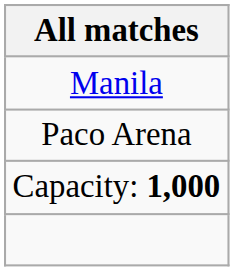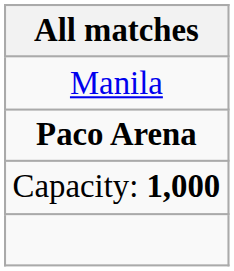(116, 134) normal -> (116, 134) bold
